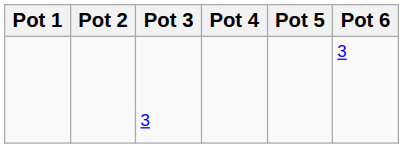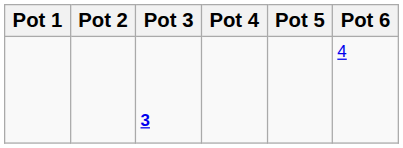(145, 120) normal -> (145, 124) bold
(342, 51) 3 -> (342, 51) 4
